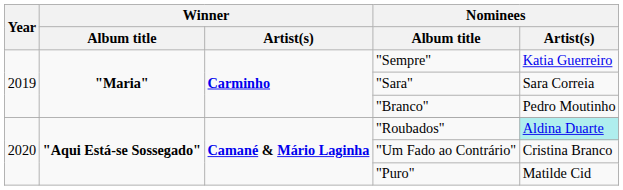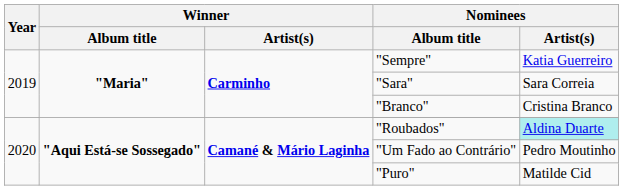(569, 106) Pedro Moutinho -> (568, 106) Cristina Branco
(568, 151) Cristina Branco -> (569, 151) Pedro Moutinho
